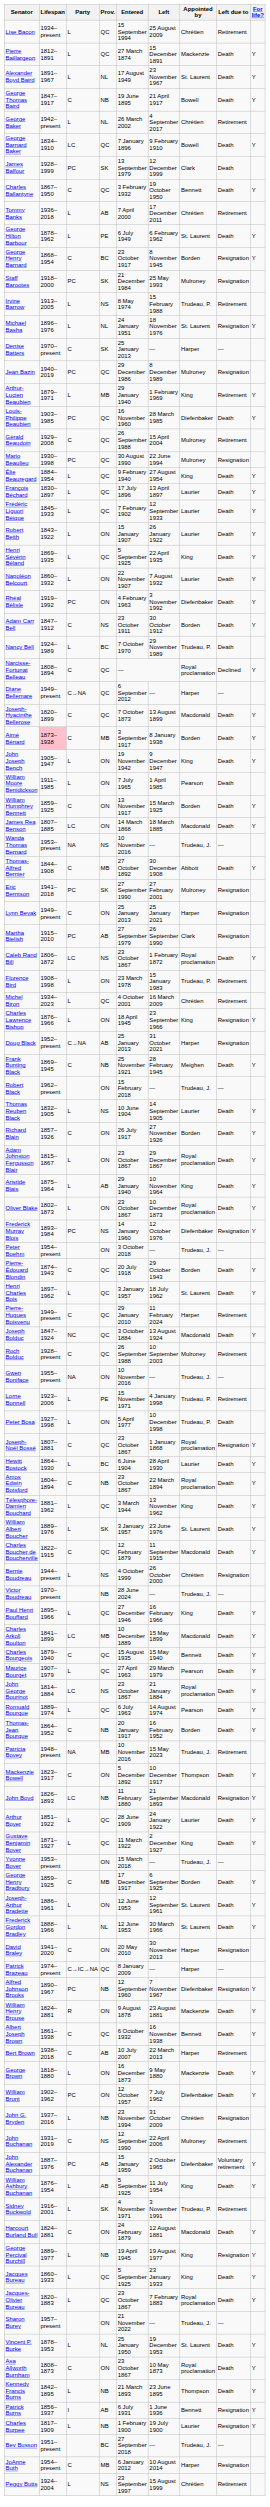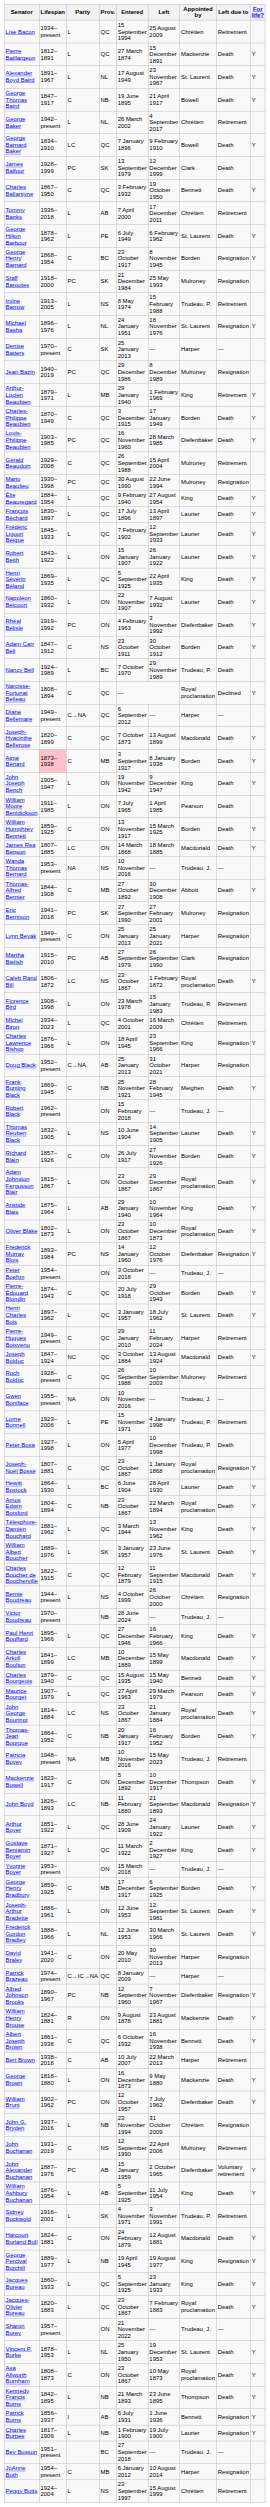+ row: (18, 417)
- row: (17, 1710)
